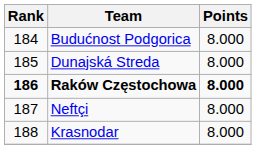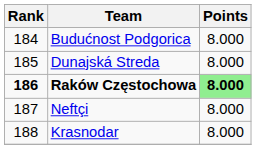(226, 86) no background -> (226, 86) lightgreen background
